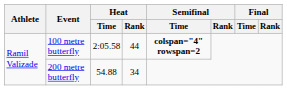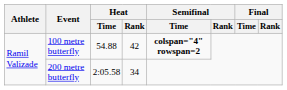(106, 46) 2:05.58 -> (106, 46) 54.88
(134, 46) 44 -> (134, 46) 42
(106, 72) 54.88 -> (106, 72) 2:05.58
